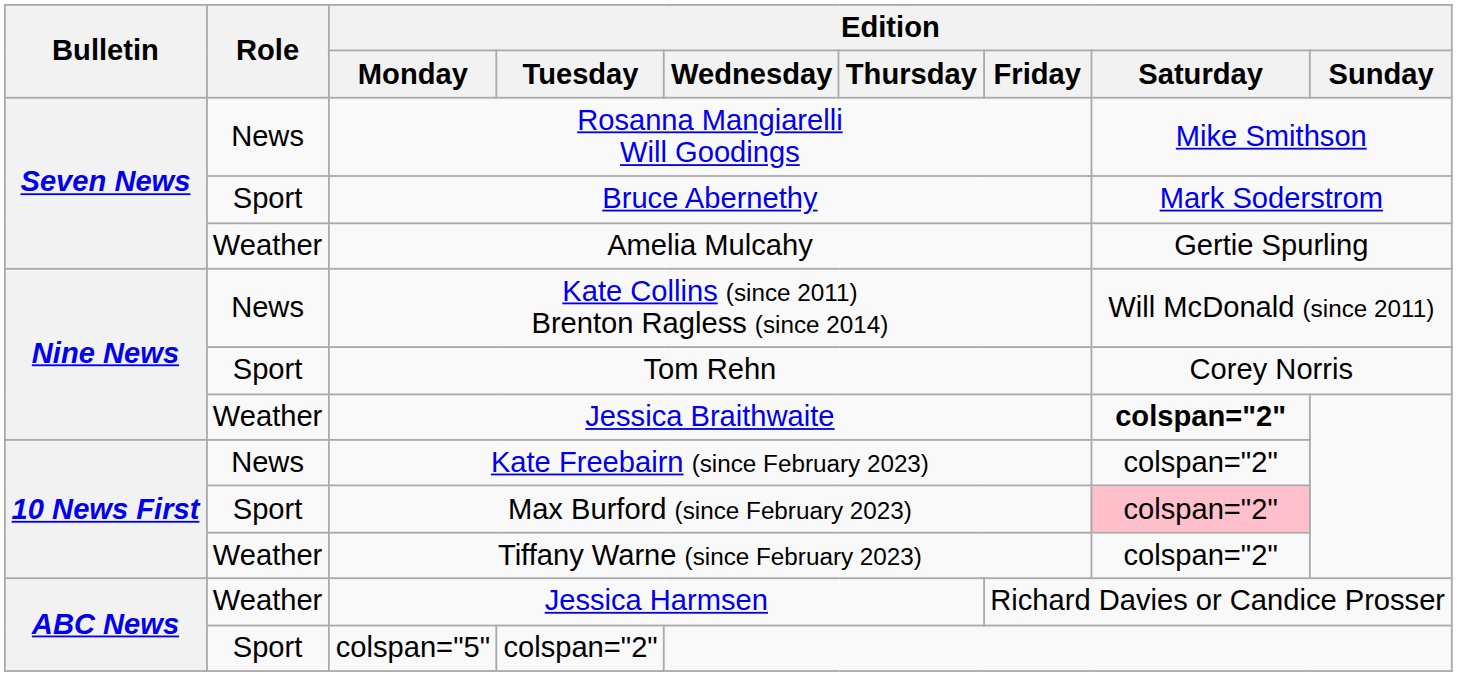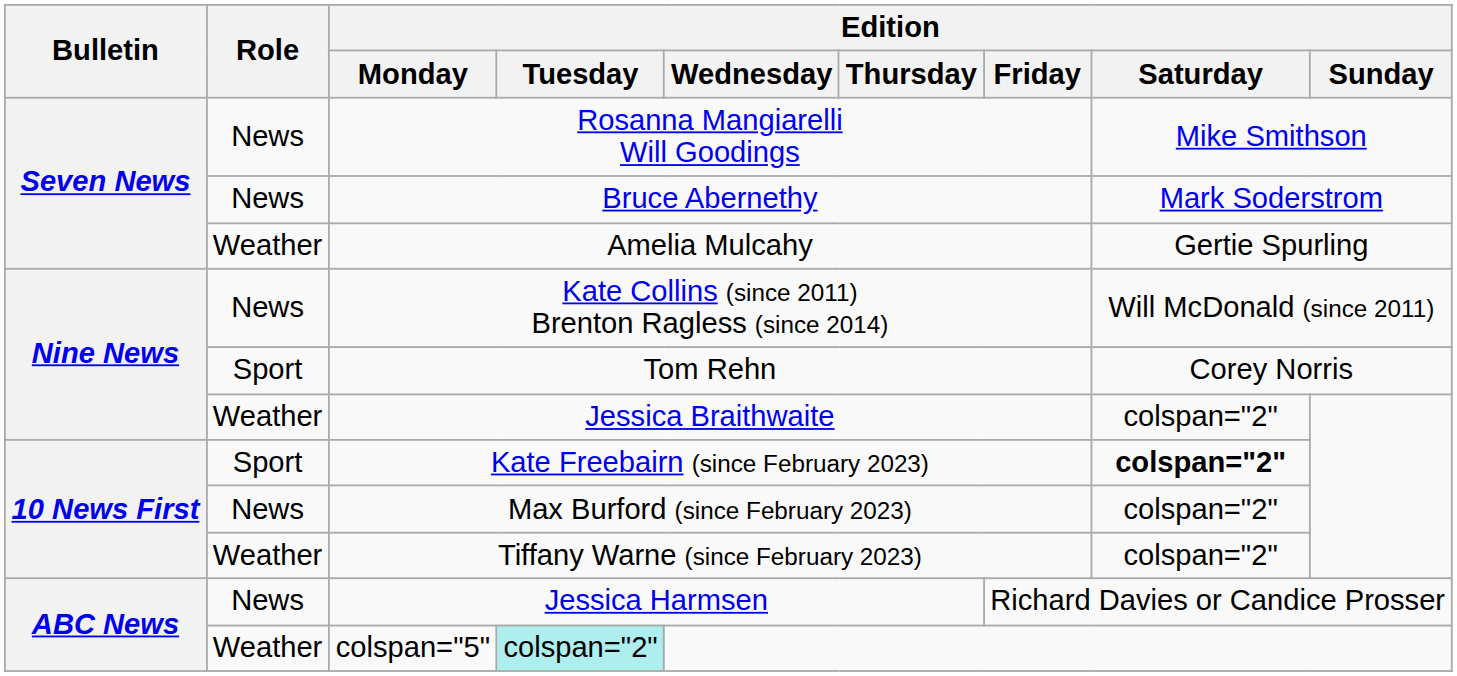(268, 198) Sport -> (268, 198) News
(1201, 416) bold -> (1201, 416) normal
(268, 462) News -> (268, 462) Sport
(1201, 462) normal -> (1201, 462) bold
(268, 508) Sport -> (268, 508) News
(1201, 508) pink background -> (1201, 508) no background
(268, 601) Weather -> (268, 601) News
(268, 647) Sport -> (268, 647) Weather
(581, 647) no background -> (581, 647) paleturquoise background
